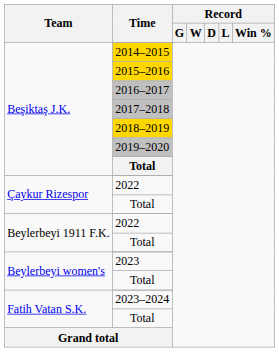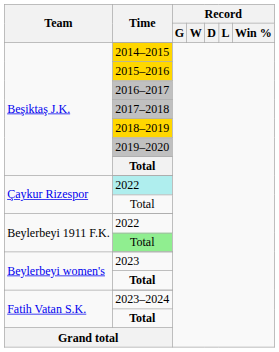(127, 185) no background -> (127, 185) paleturquoise background
(142, 242) no background -> (142, 242) lightgreen background
(142, 280) normal -> (142, 280) bold
(142, 318) normal -> (142, 318) bold
